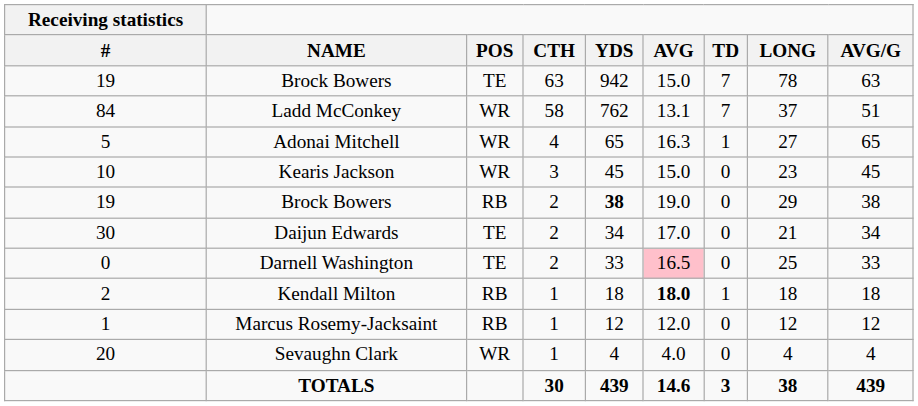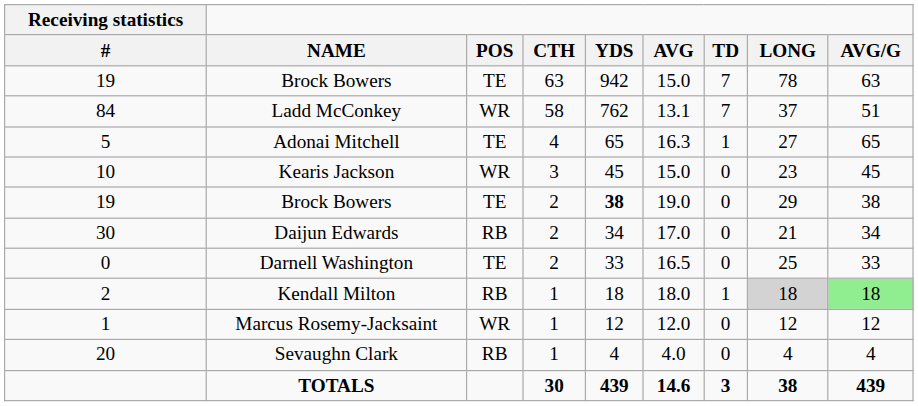(495, 141) WR -> (495, 141) TE
(495, 202) RB -> (495, 202) TE
(495, 232) TE -> (495, 232) RB
(674, 263) pink background -> (674, 263) no background
(674, 293) bold -> (674, 293) normal
(788, 293) no background -> (788, 293) lightgrey background
(871, 293) no background -> (871, 293) lightgreen background
(495, 324) RB -> (495, 324) WR
(495, 354) WR -> (495, 354) RB
